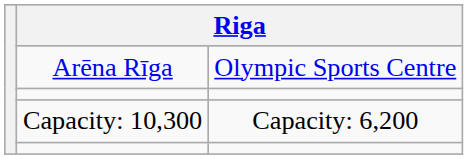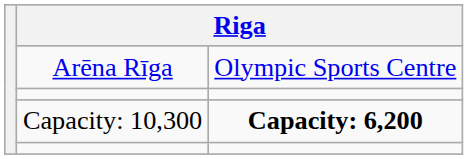(335, 120) normal -> (335, 120) bold
